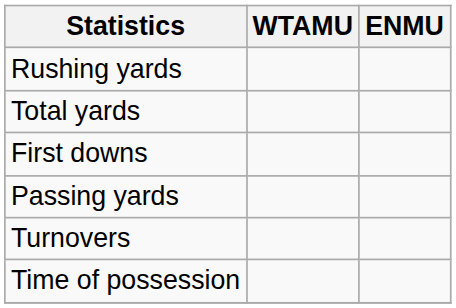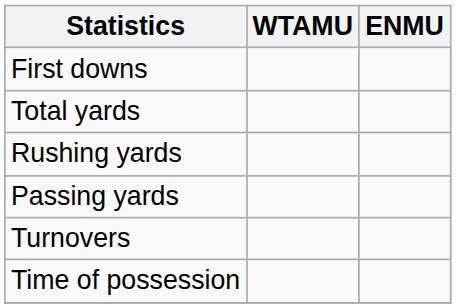rows swapped: (79, 153) <-> (96, 68)
